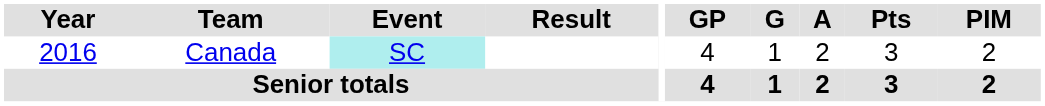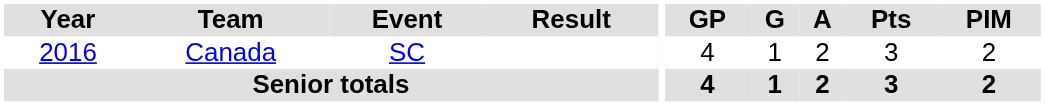(407, 52) paleturquoise background -> (407, 52) no background
